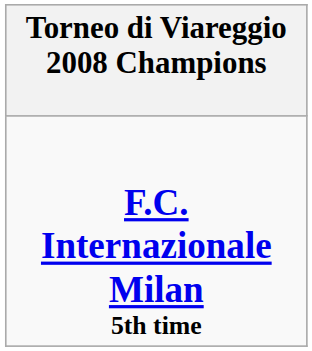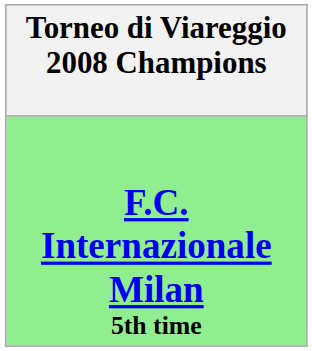(156, 259) no background -> (156, 259) lightgreen background
